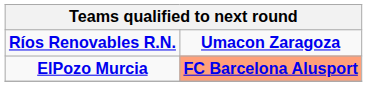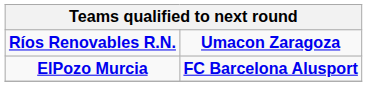(271, 68) lightsalmon background -> (271, 68) no background
